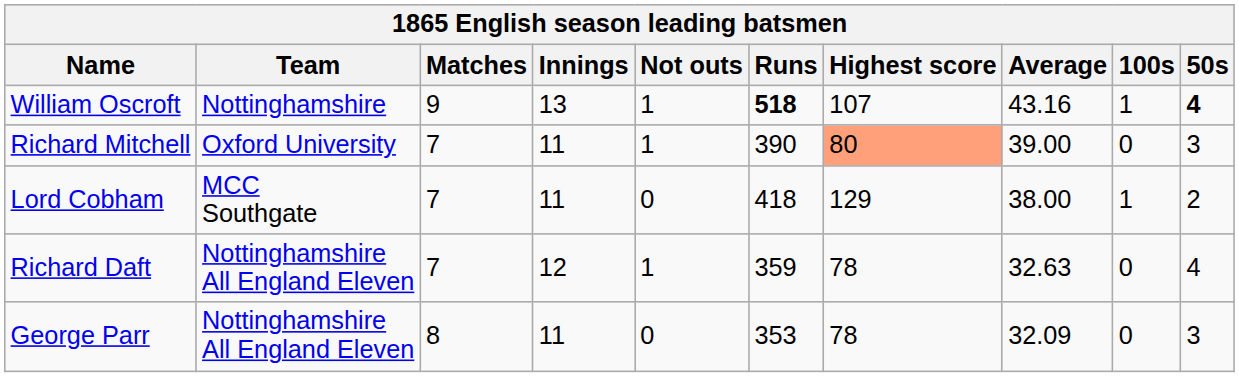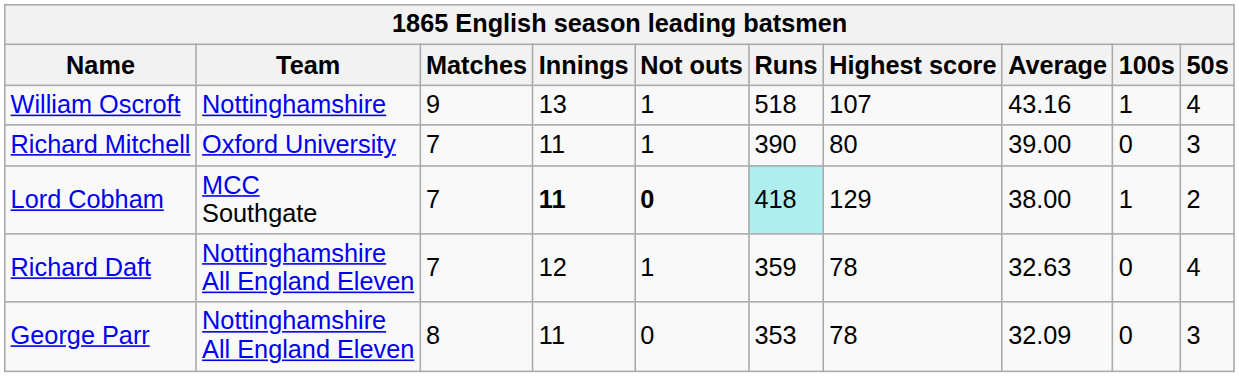(776, 104) bold -> (776, 104) normal
(1194, 104) bold -> (1194, 104) normal
(843, 144) lightsalmon background -> (843, 144) no background
(552, 199) normal -> (552, 199) bold
(647, 199) normal -> (647, 199) bold
(776, 199) no background -> (776, 199) paleturquoise background
